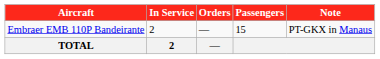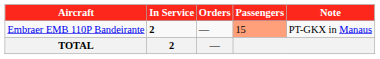(172, 29) normal -> (172, 29) bold
(260, 29) no background -> (260, 29) lightsalmon background
